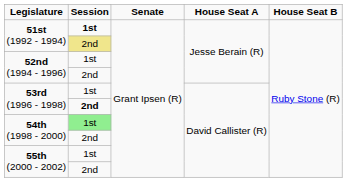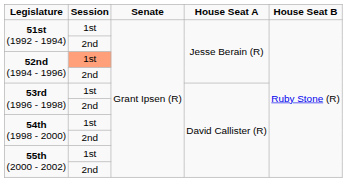(90, 28) bold -> (90, 28) normal
(90, 43) khaki background -> (90, 43) no background
(90, 59) no background -> (90, 59) lightsalmon background
(90, 106) bold -> (90, 106) normal
(90, 122) lightgreen background -> (90, 122) no background
